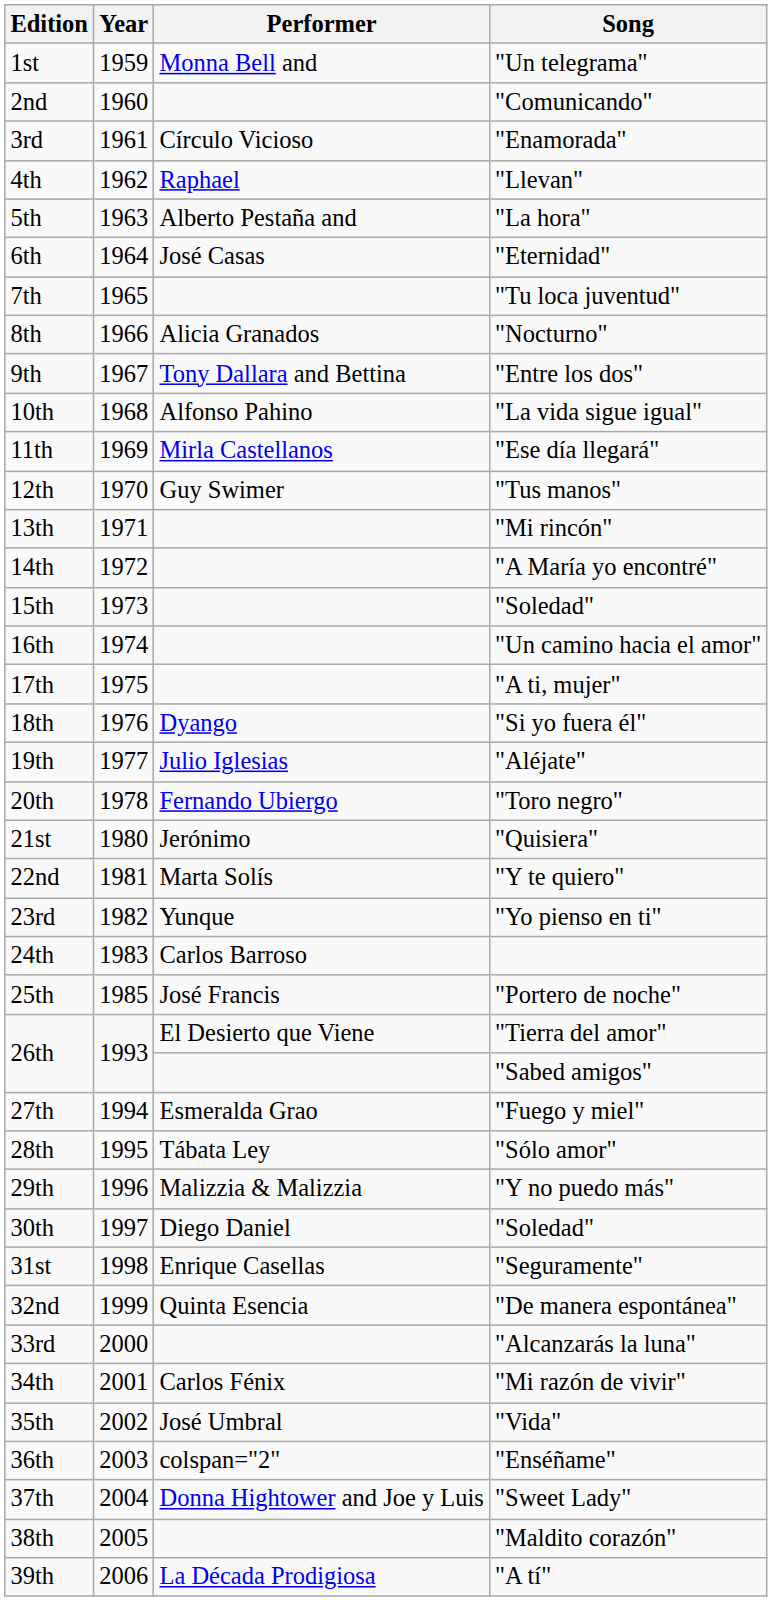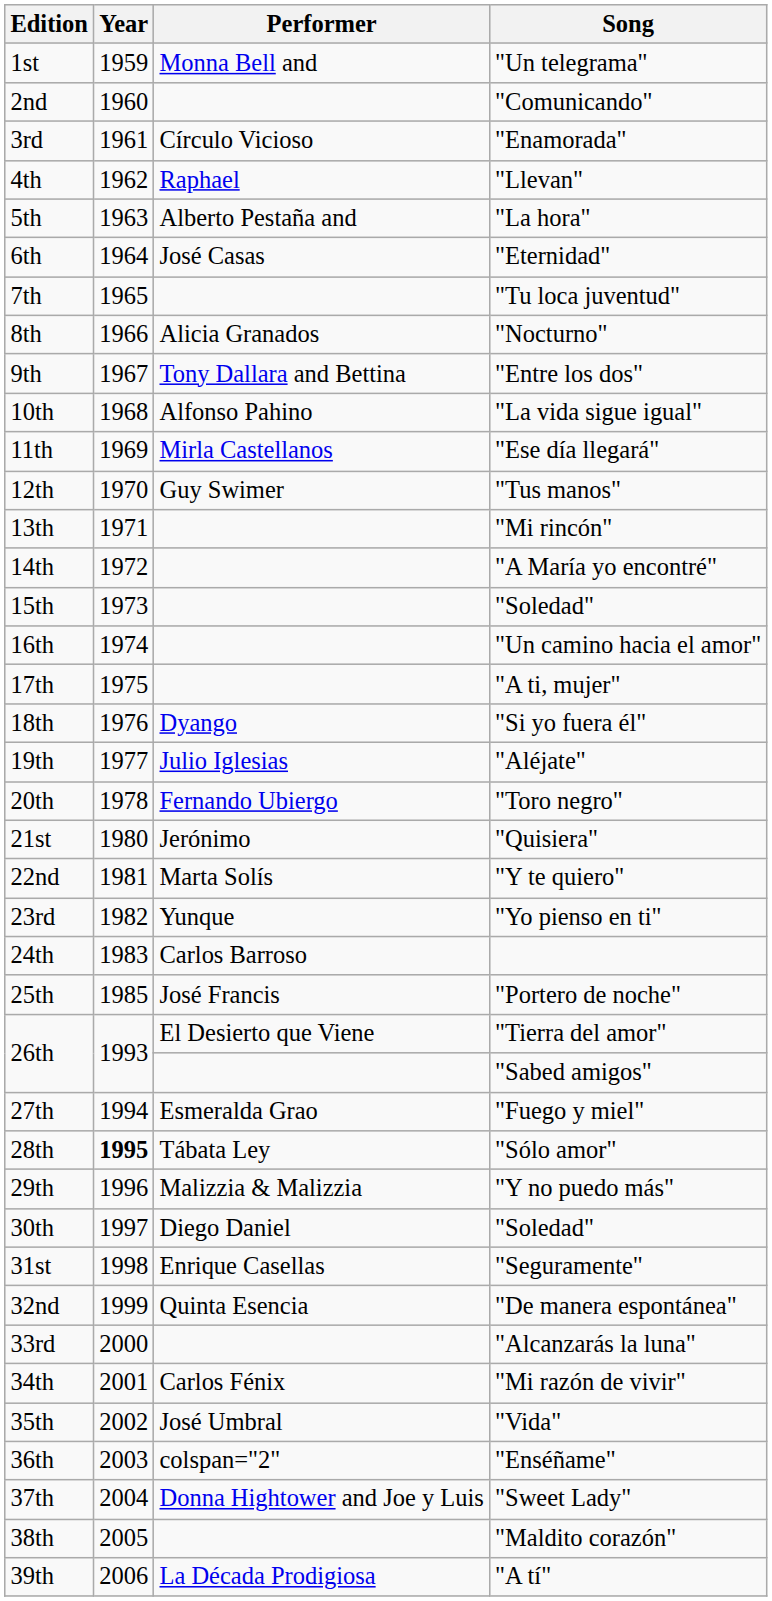(124, 1149) normal -> (124, 1149) bold
